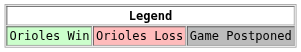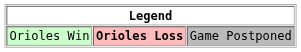(140, 36) normal -> (140, 36) bold
